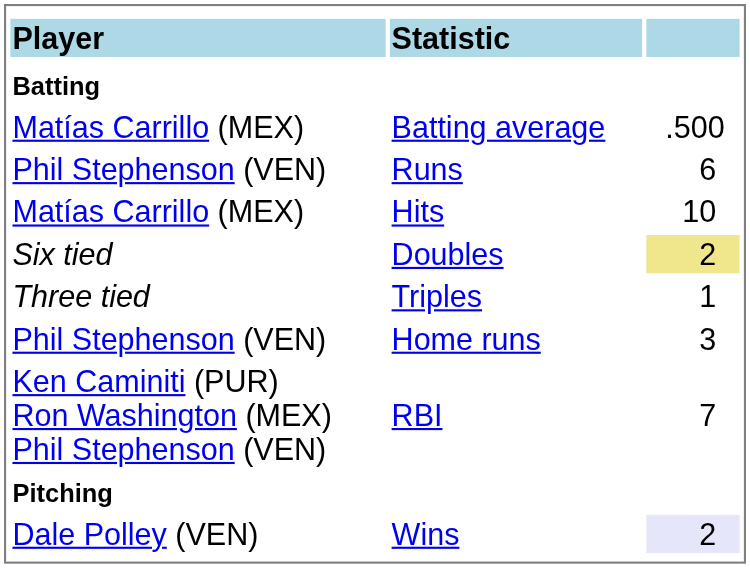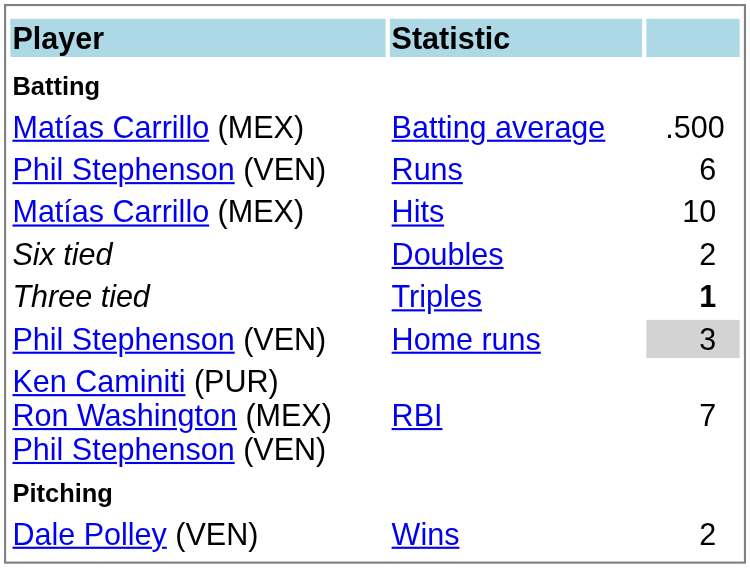(682, 254) khaki background -> (682, 254) no background
(682, 297) normal -> (682, 297) bold
(682, 339) no background -> (682, 339) lightgrey background
(682, 534) lavender background -> (682, 534) no background
